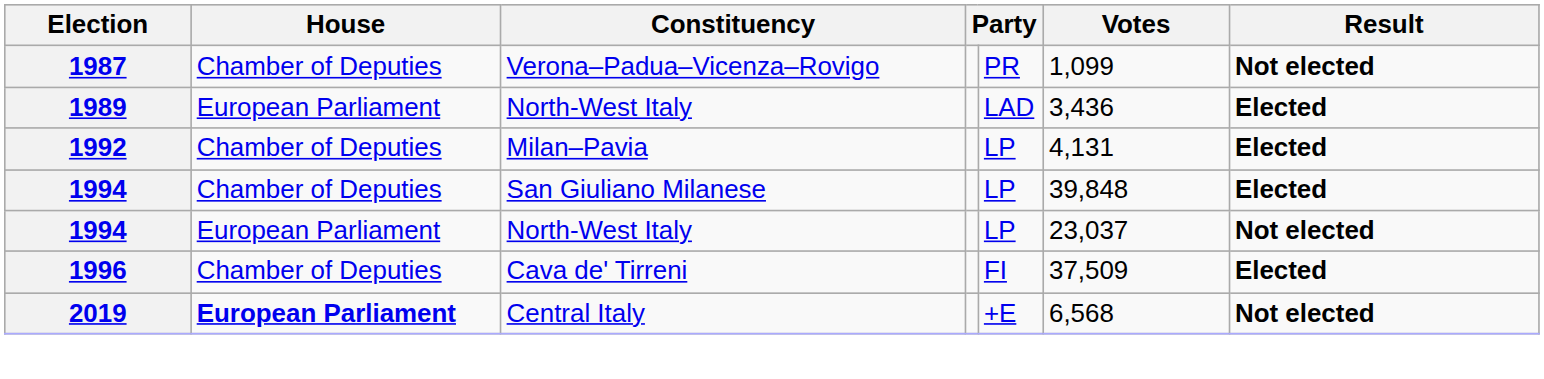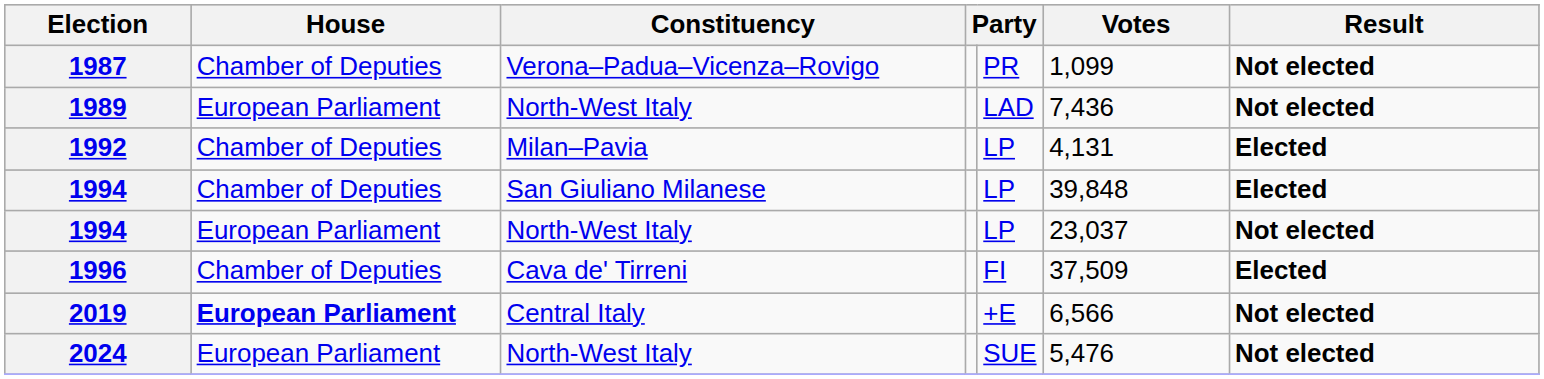(1081, 107) 3,436 -> (1082, 107) 7,436
(1281, 107) Elected -> (1305, 107) Not elected
(1081, 312) 6,568 -> (1082, 312) 6,566
+ row: (98, 353)
